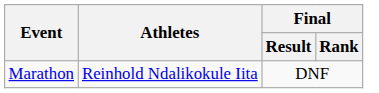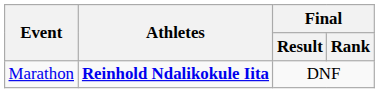(170, 74) normal -> (175, 74) bold
